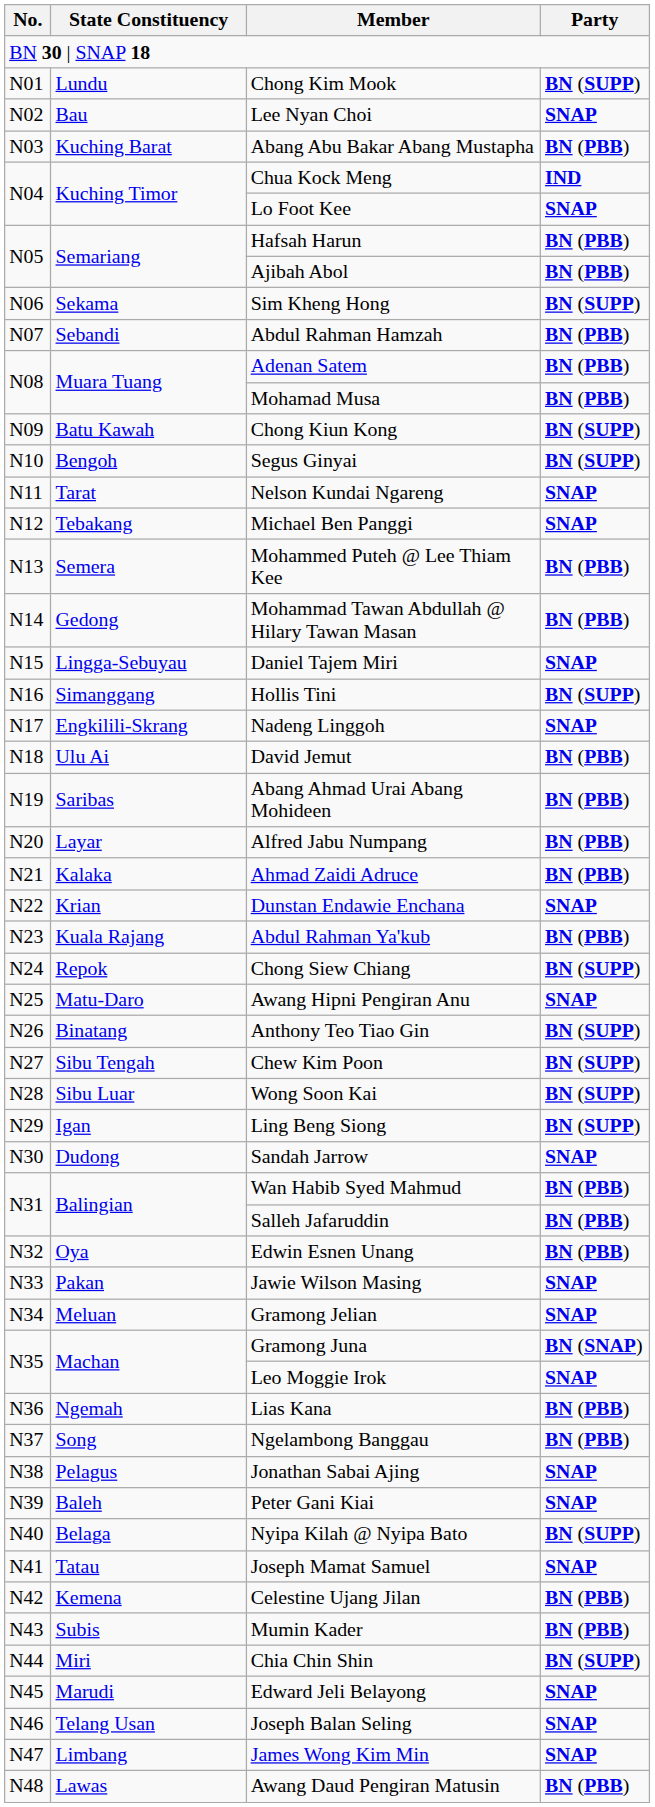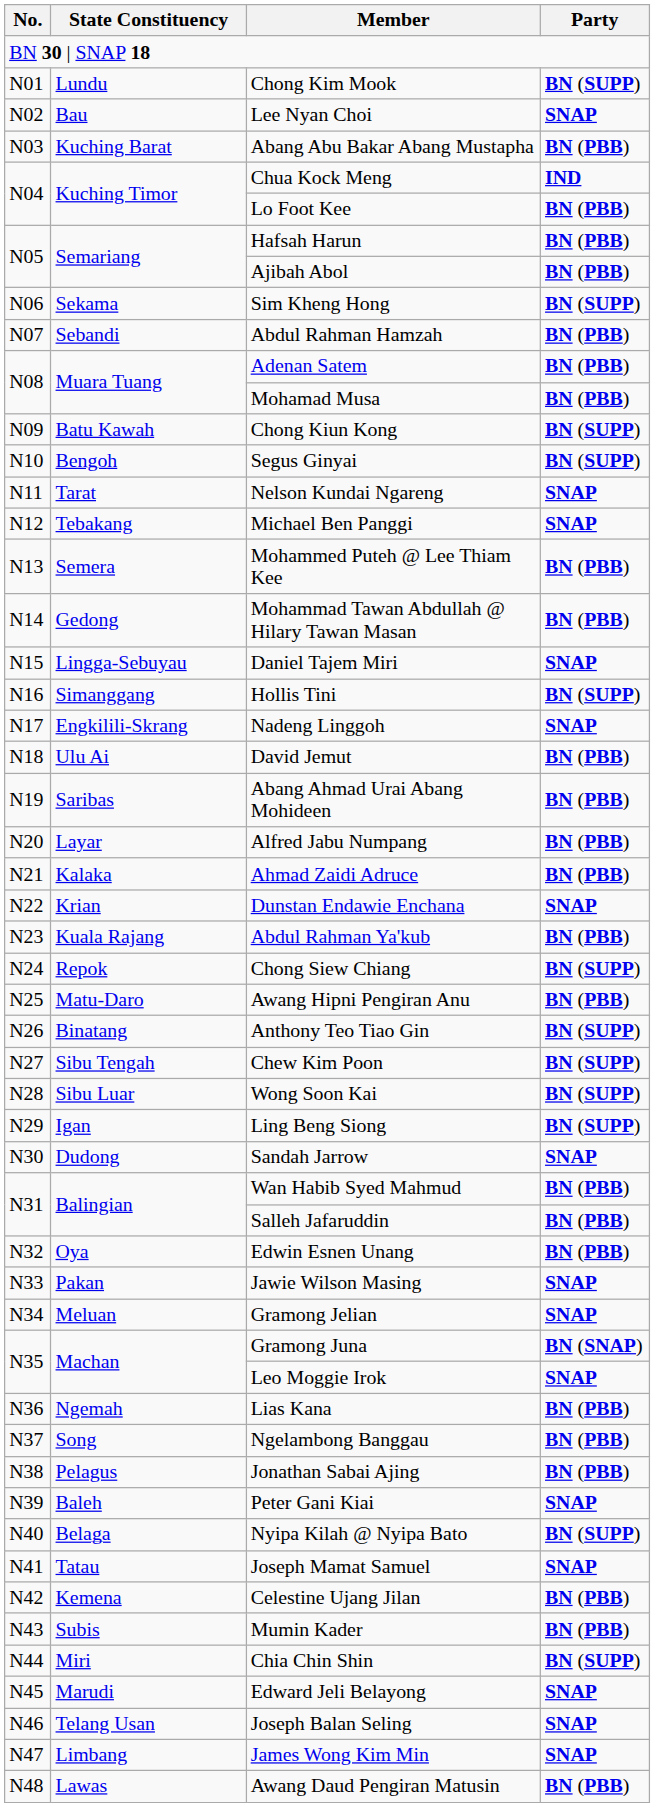(571, 209) SNAP -> (587, 209) BN (PBB)
(571, 999) SNAP -> (587, 999) BN (PBB)
(571, 1471) SNAP -> (587, 1471) BN (PBB)
